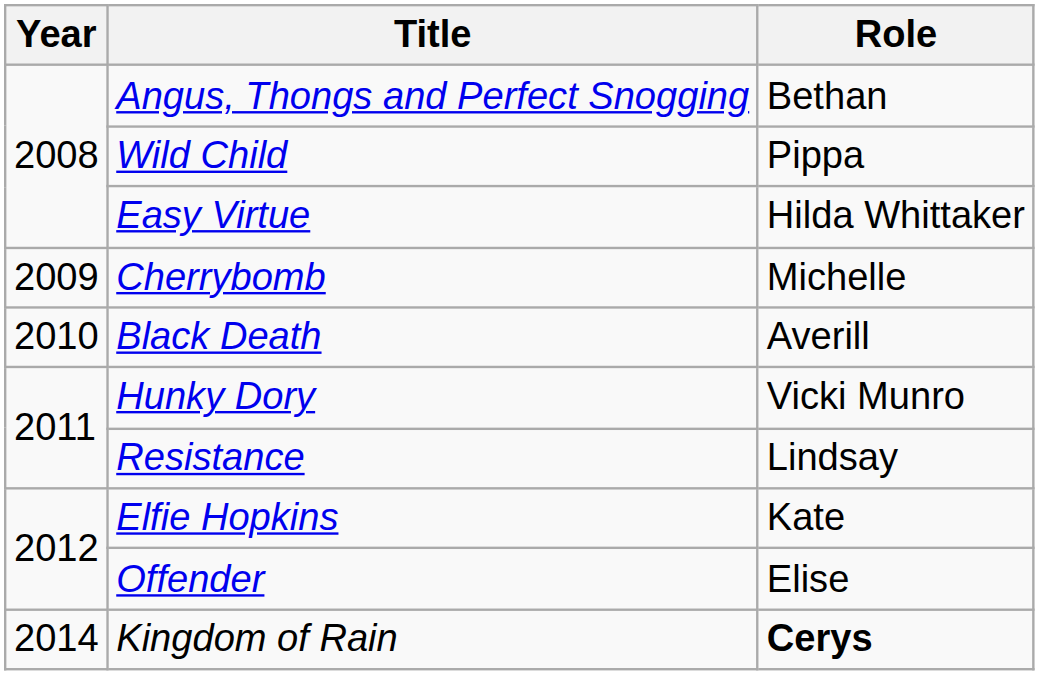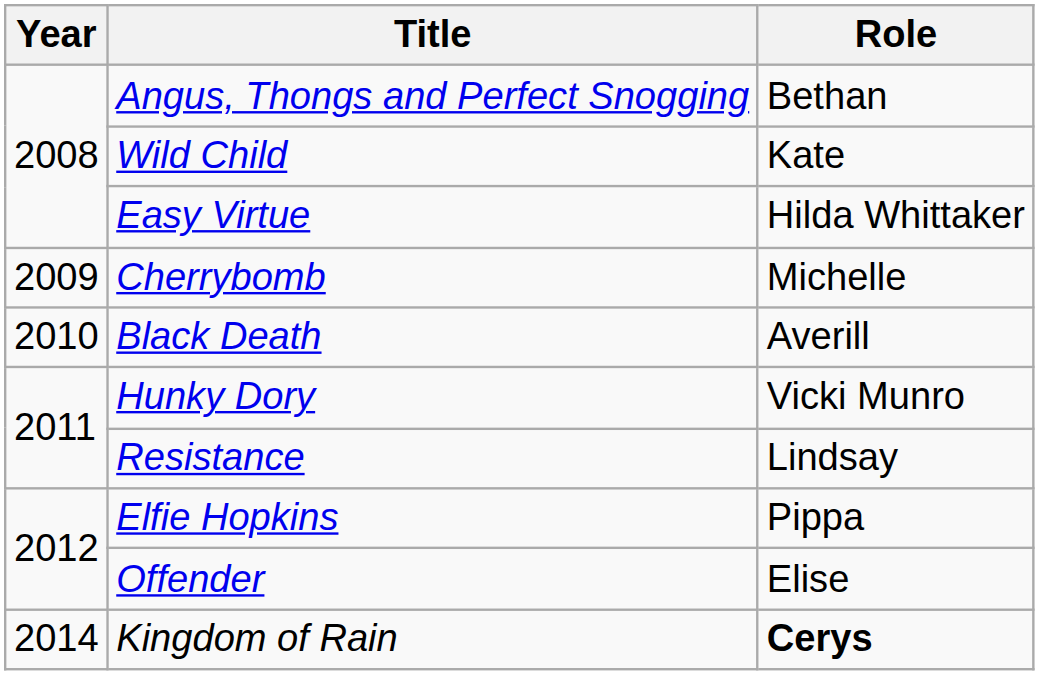(815, 155) Pippa -> (806, 155) Kate
(806, 517) Kate -> (815, 517) Pippa
